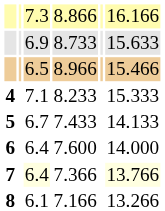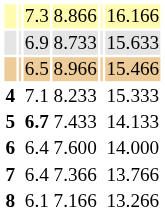(37, 121) normal -> (37, 121) bold
(37, 174) lightyellow background -> (37, 174) no background
(133, 174) lightyellow background -> (133, 174) no background
